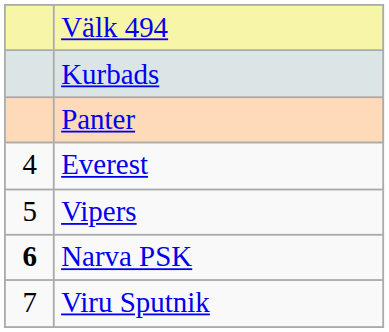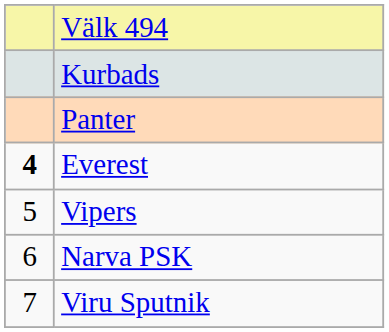(30, 165) normal -> (30, 165) bold
(30, 257) bold -> (30, 257) normal
